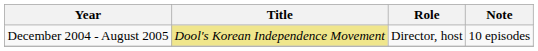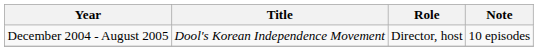(280, 35) khaki background -> (280, 35) no background
